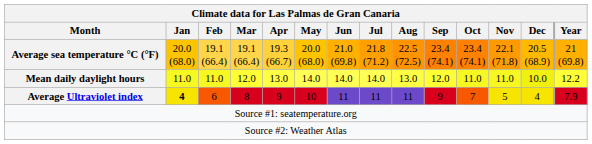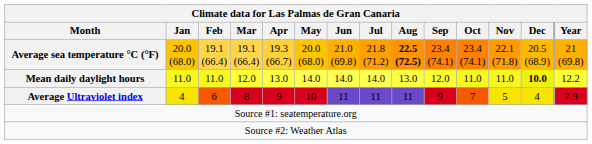(408, 54) normal -> (408, 54) bold
(537, 78) normal -> (537, 78) bold
(182, 96) bold -> (182, 96) normal
